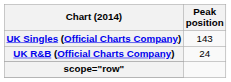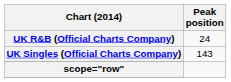rows swapped: (94, 54) <-> (94, 38)
